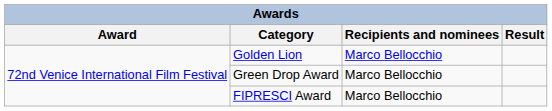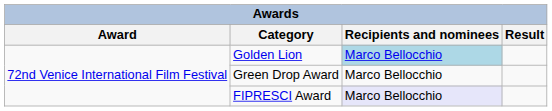(394, 55) no background -> (394, 55) lightblue background
(394, 95) no background -> (394, 95) lavender background
